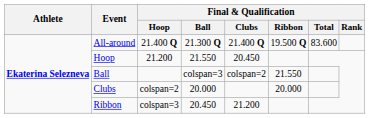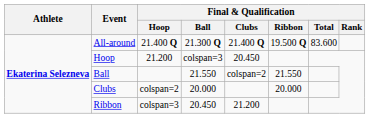(203, 58) 21.550 -> (203, 58) colspan=3
(203, 74) colspan=3 -> (203, 74) 21.550
